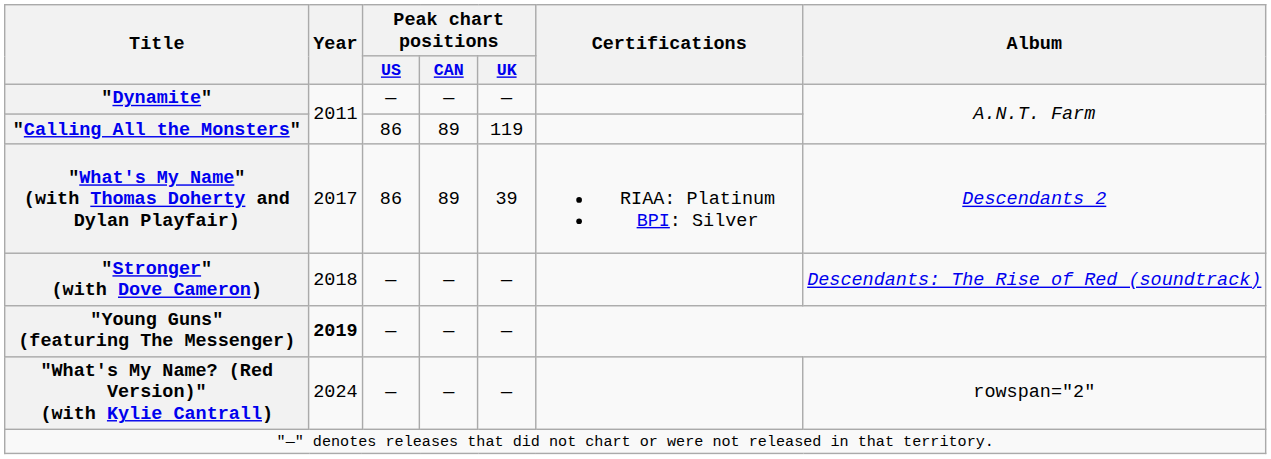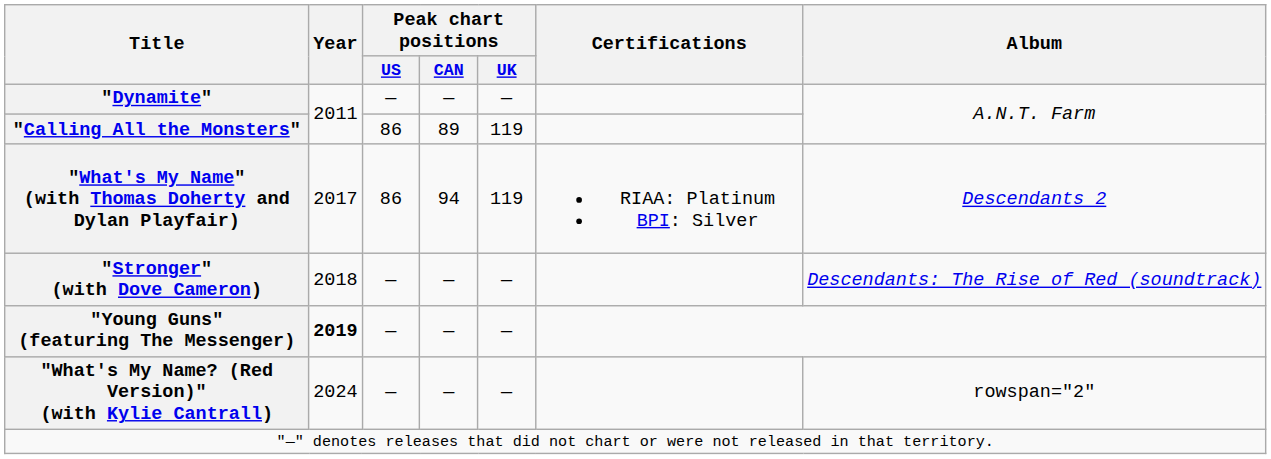(449, 199) 89 -> (449, 199) 94
(507, 199) 39 -> (507, 199) 119
